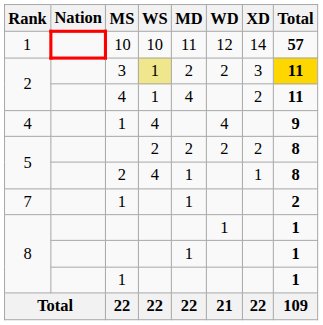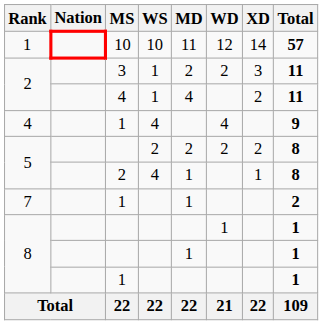(155, 70) khaki background -> (155, 70) no background
(296, 70) gold background -> (296, 70) no background
